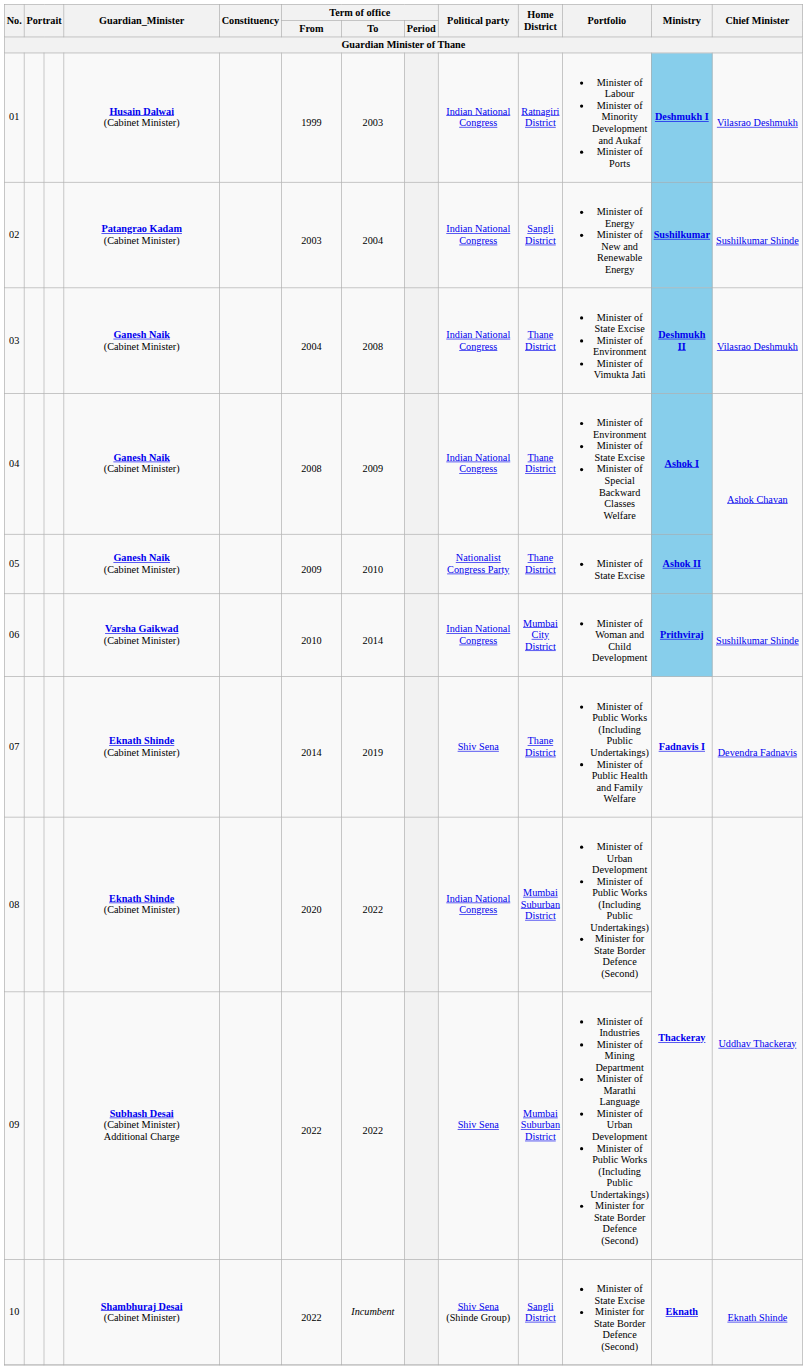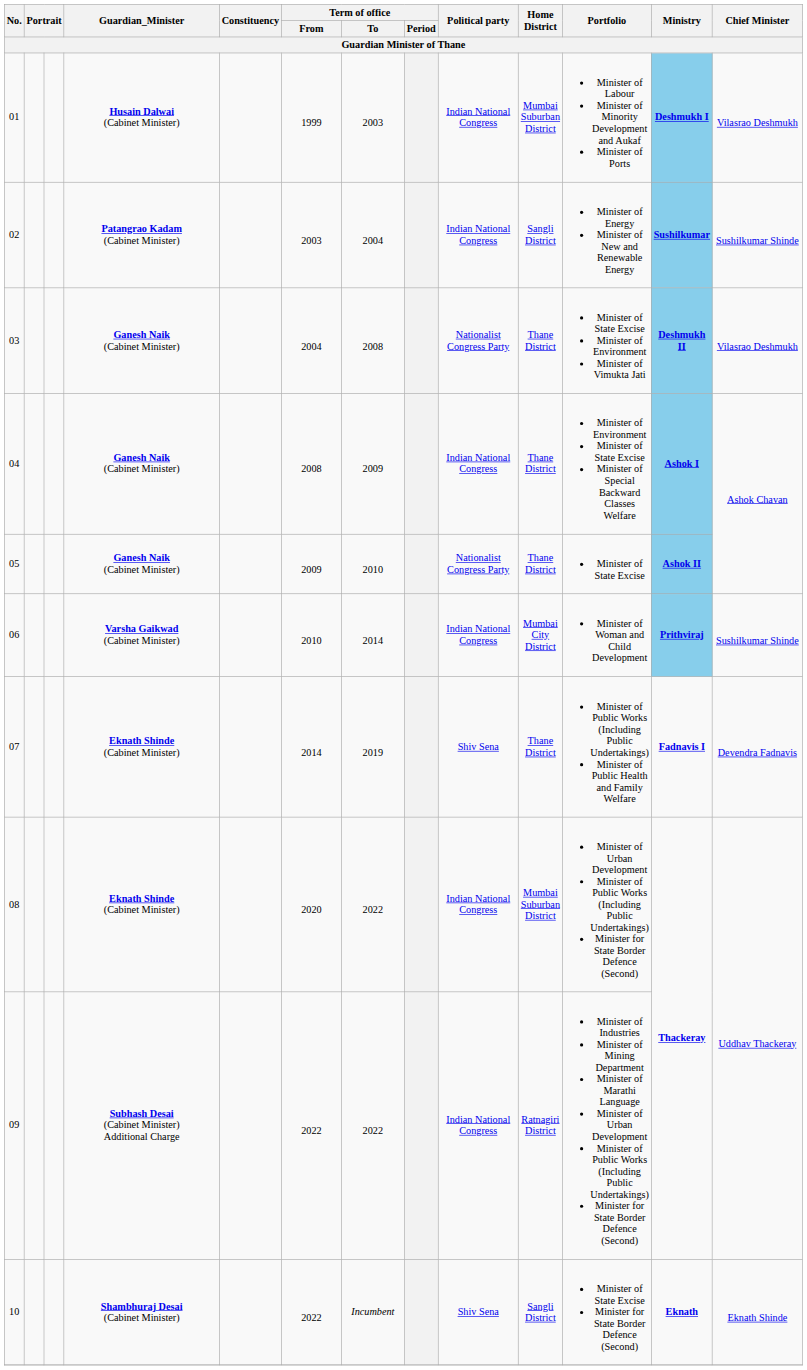(540, 117) Ratnagiri District -> (540, 117) Mumbai Suburban District
(478, 340) Indian National Congress -> (478, 340) Nationalist Congress Party
(478, 1125) Shiv Sena -> (478, 1125) Indian National Congress
(540, 1125) Mumbai Suburban District -> (540, 1125) Ratnagiri District
(478, 1312) Shiv Sena (Shinde Group) -> (478, 1312) Shiv Sena
